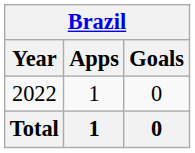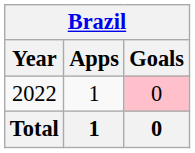(157, 93) no background -> (157, 93) pink background
